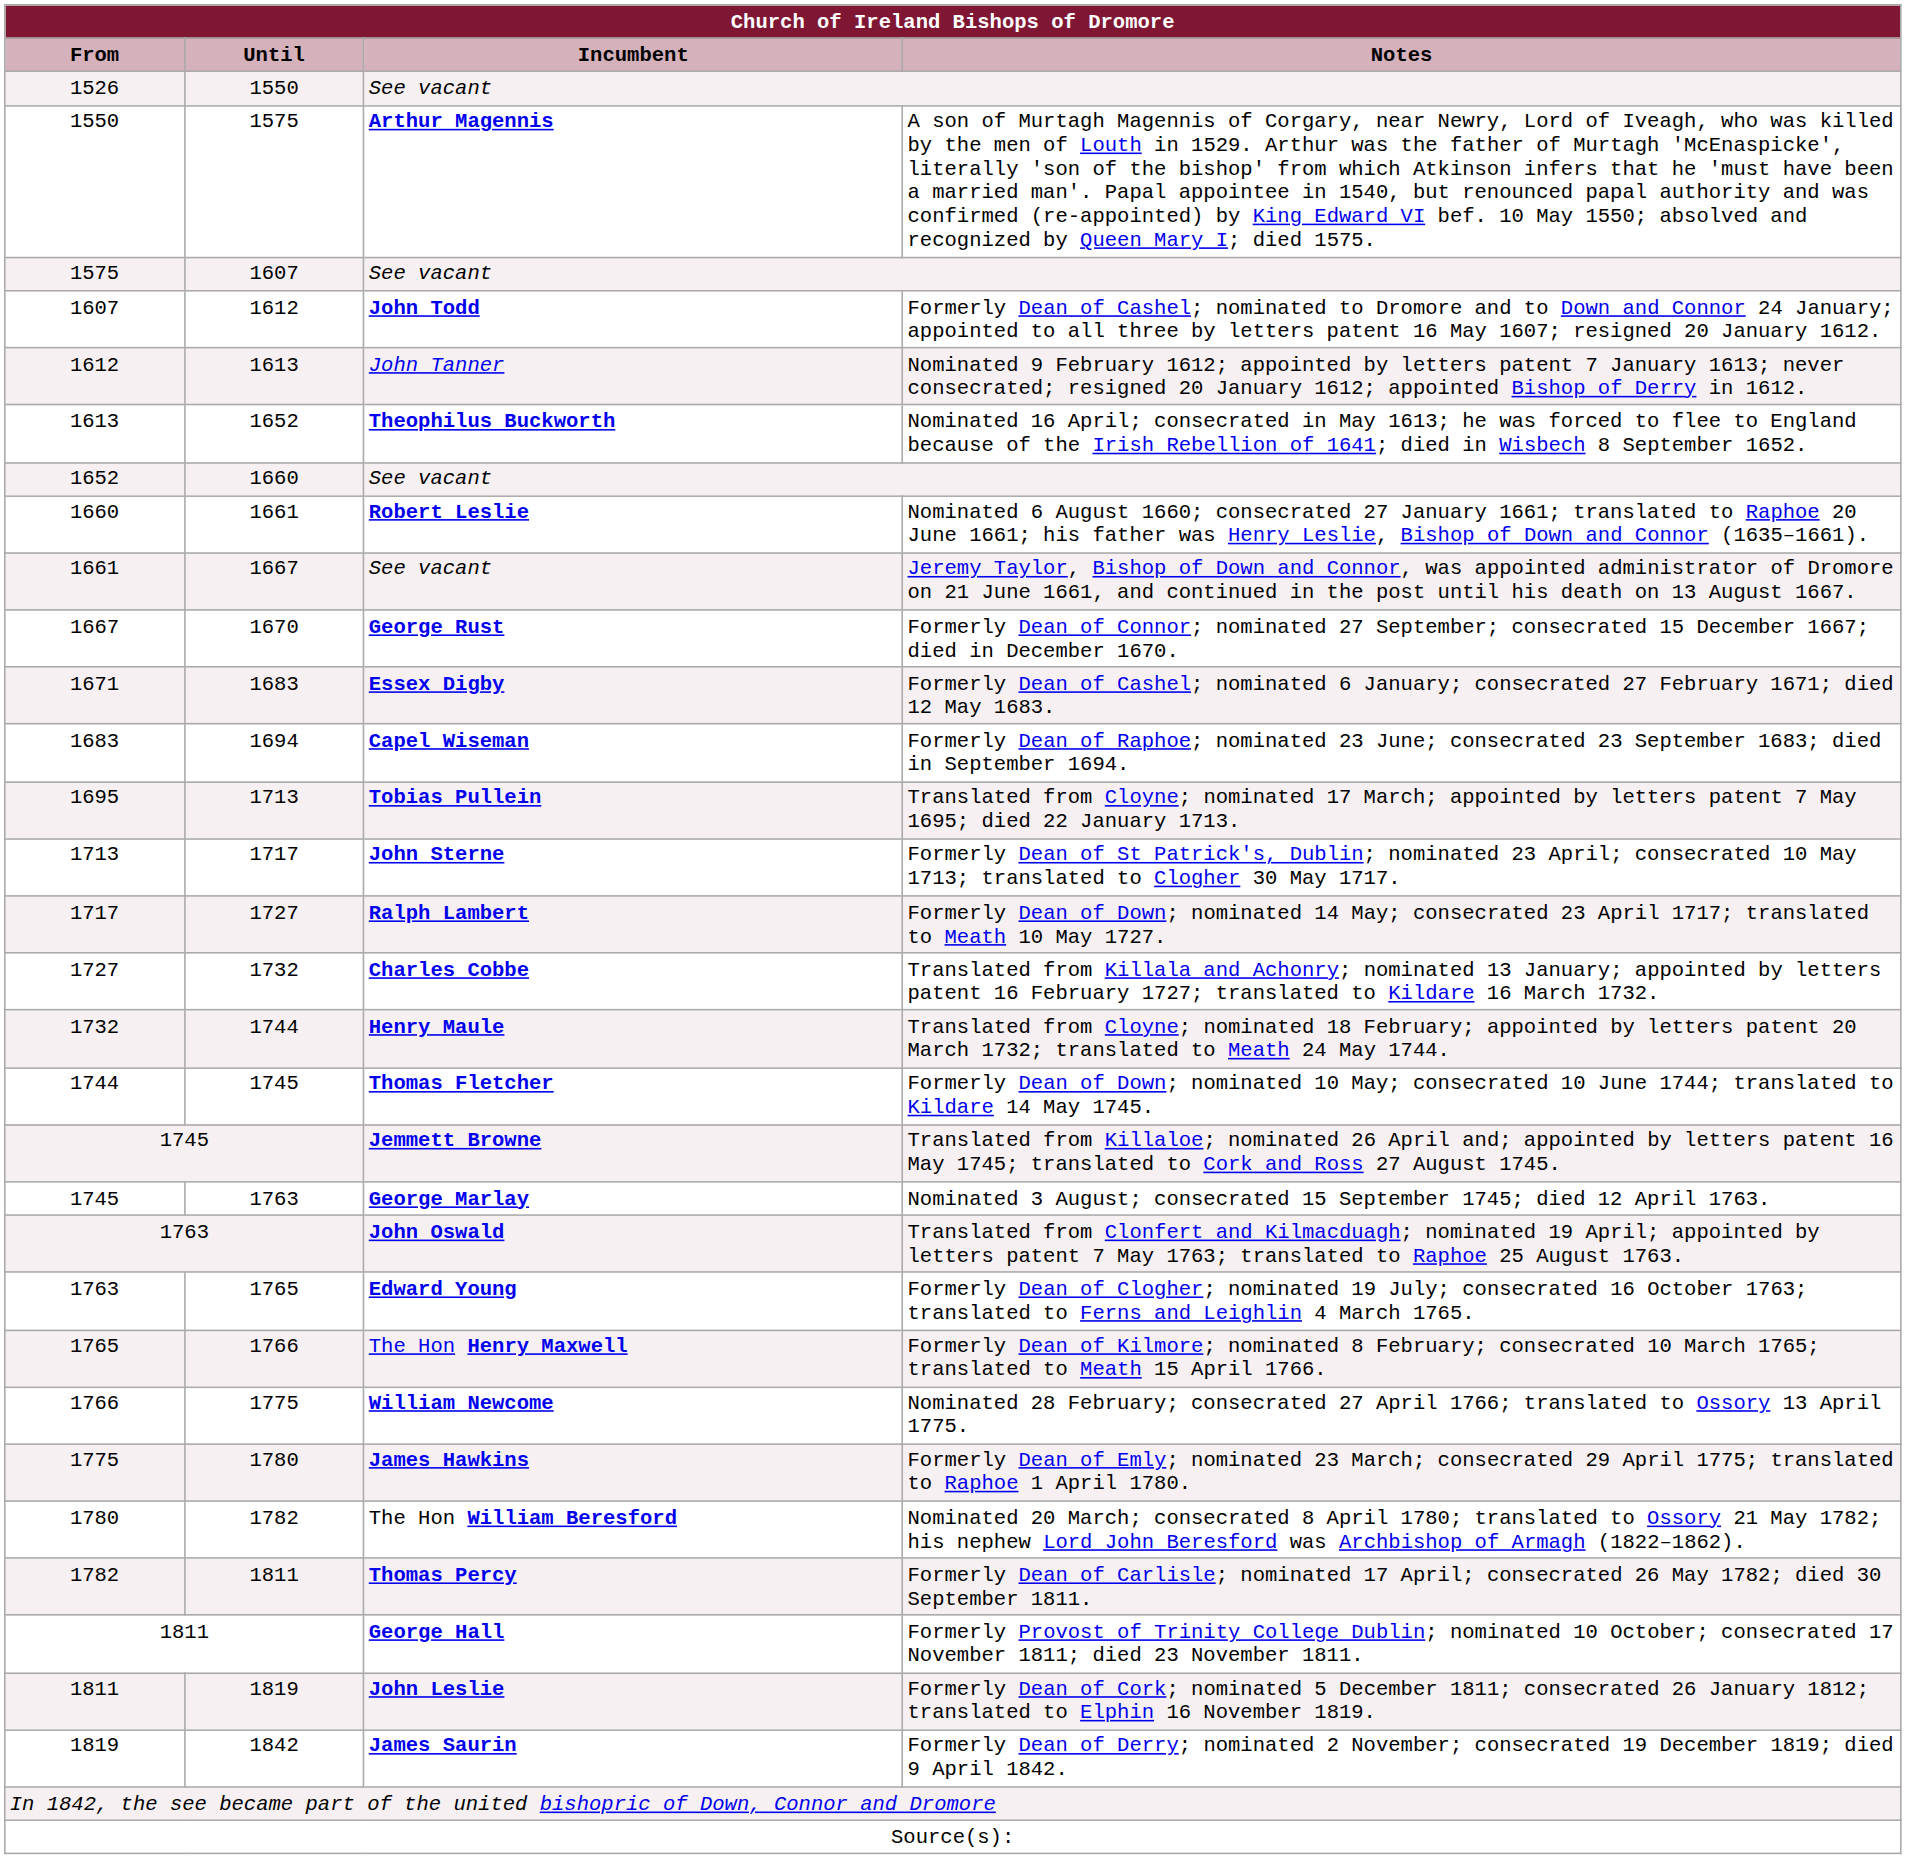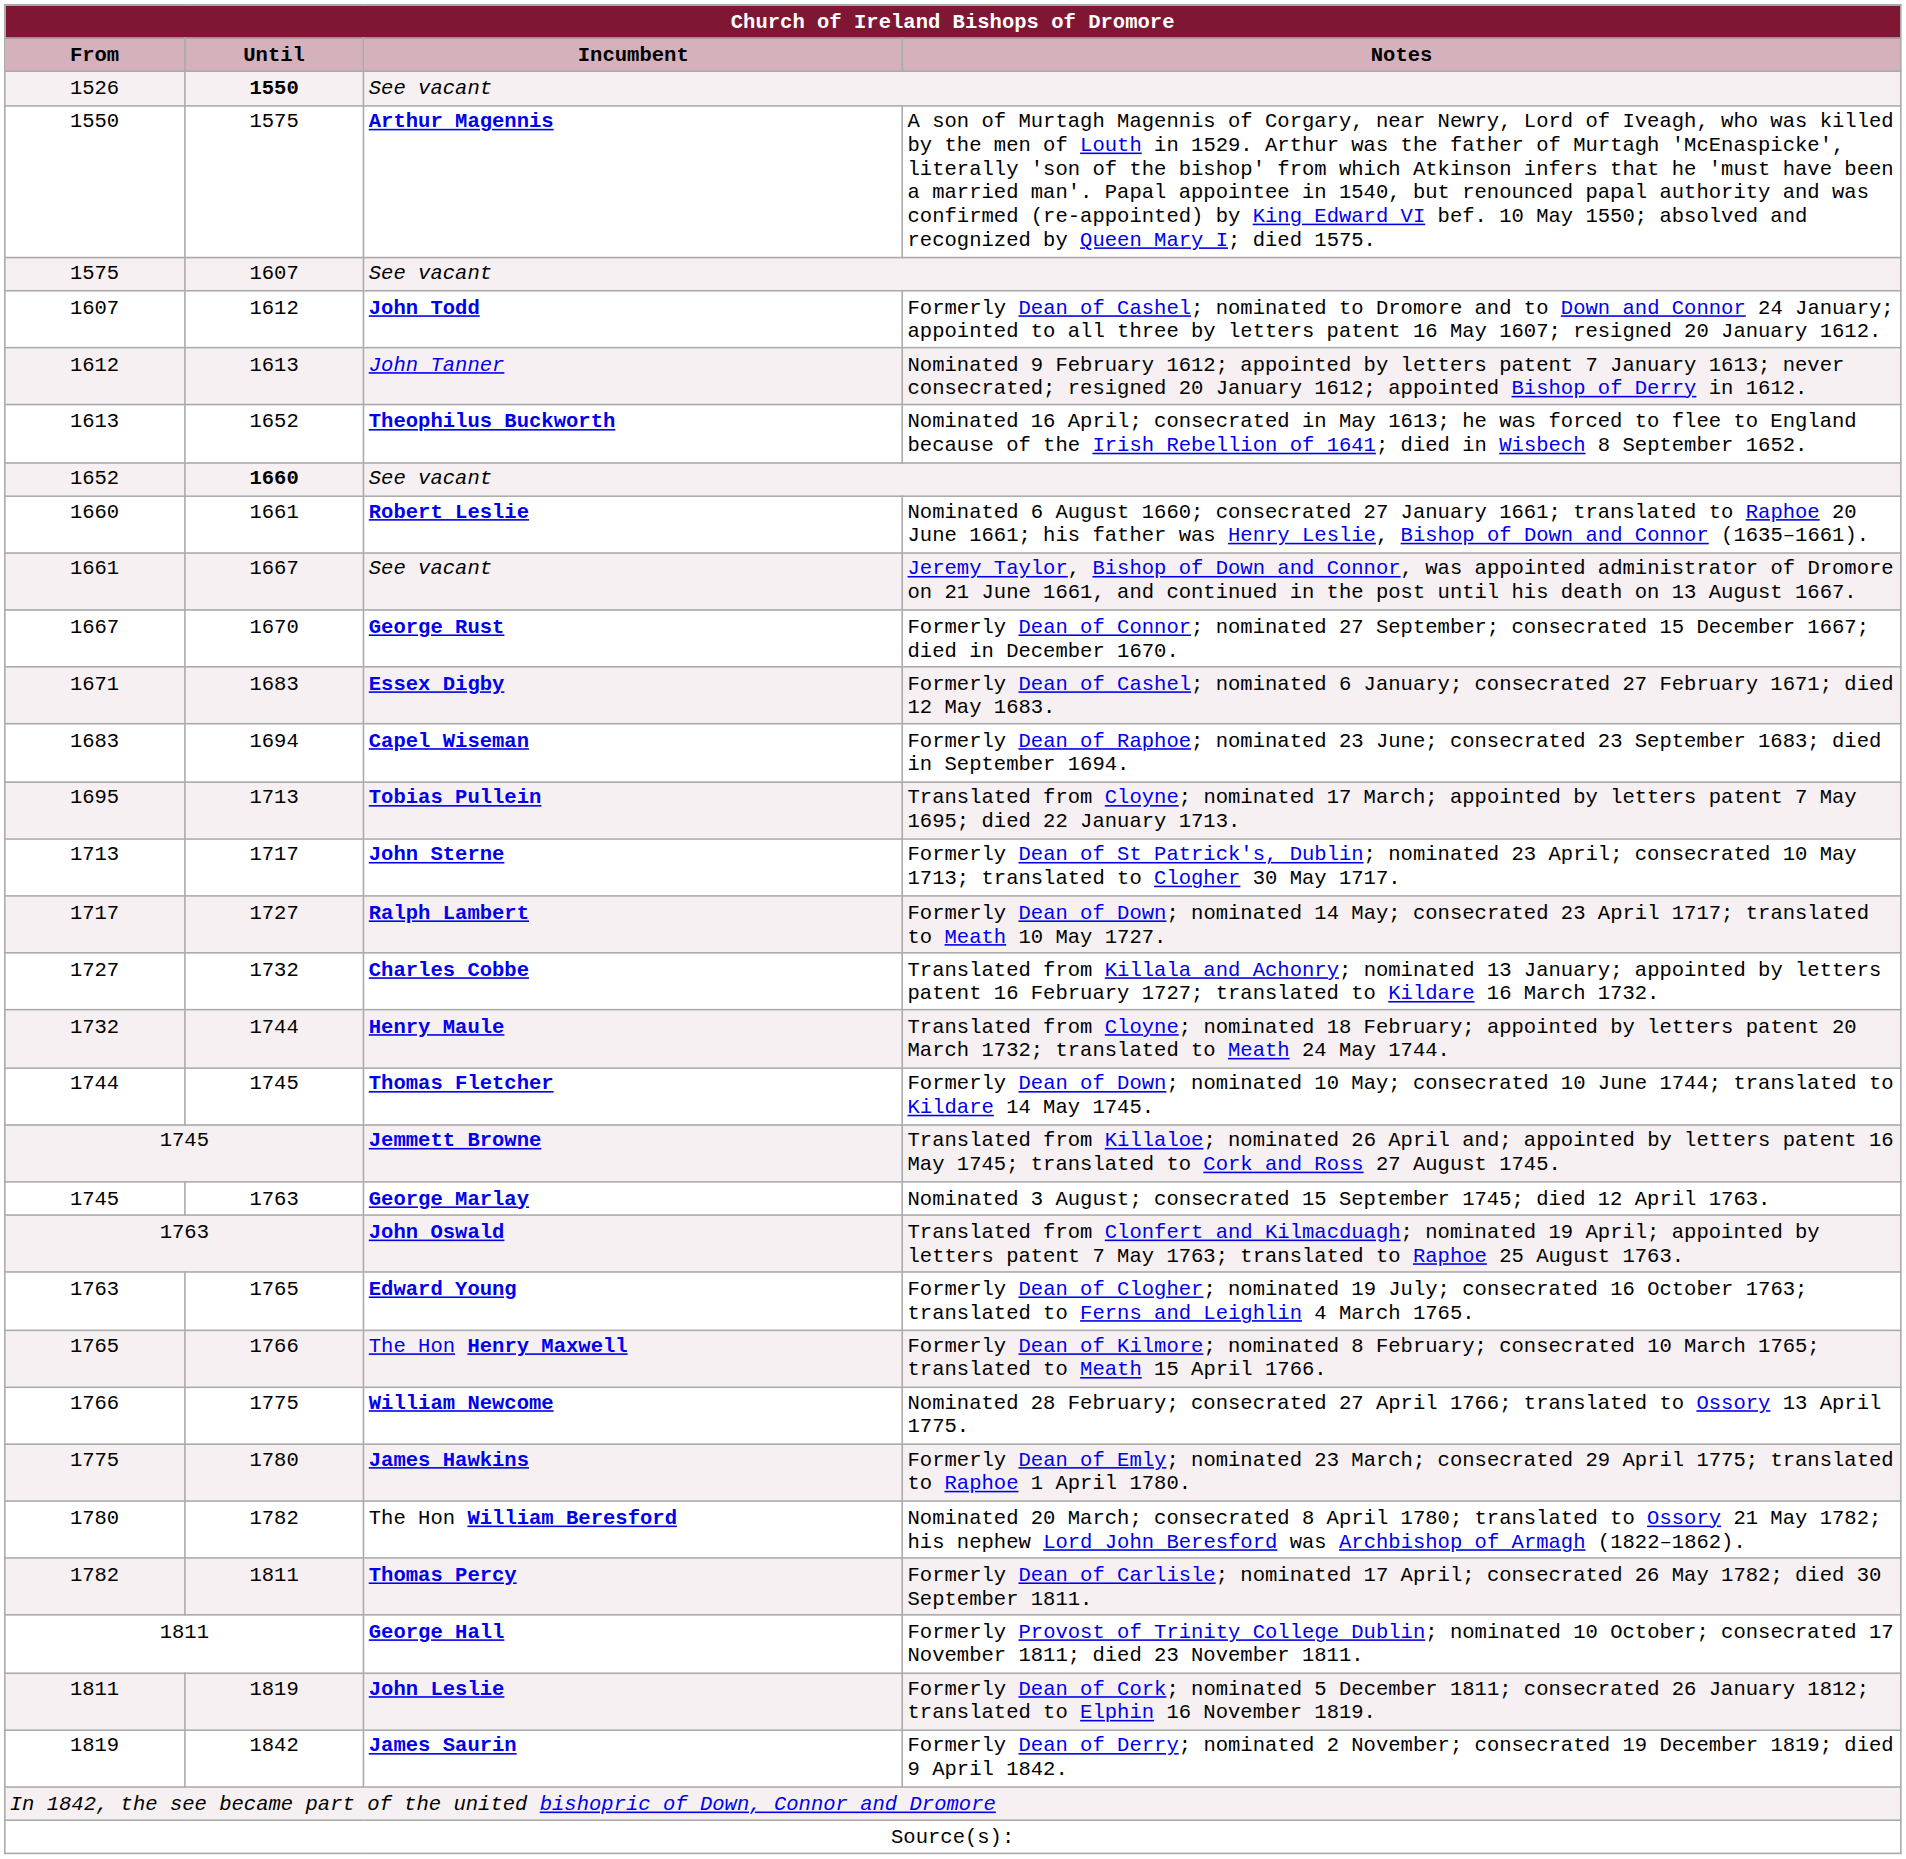(274, 88) normal -> (274, 88) bold
(274, 479) normal -> (274, 479) bold
